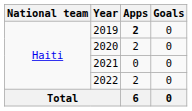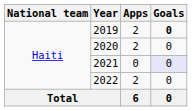(136, 30) bold -> (136, 30) normal
(169, 30) normal -> (169, 30) bold
(169, 64) no background -> (169, 64) lavender background
